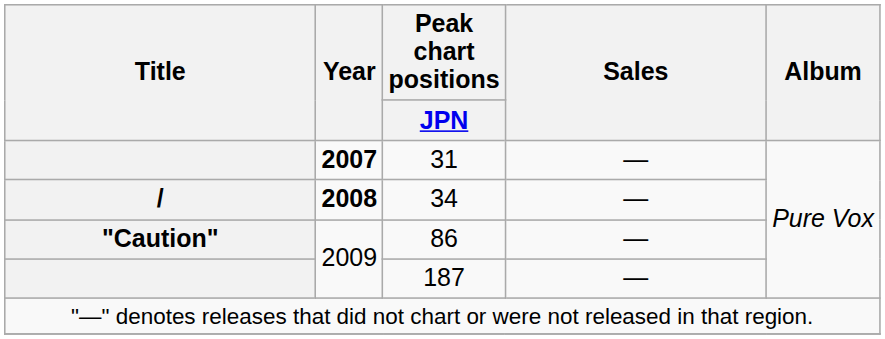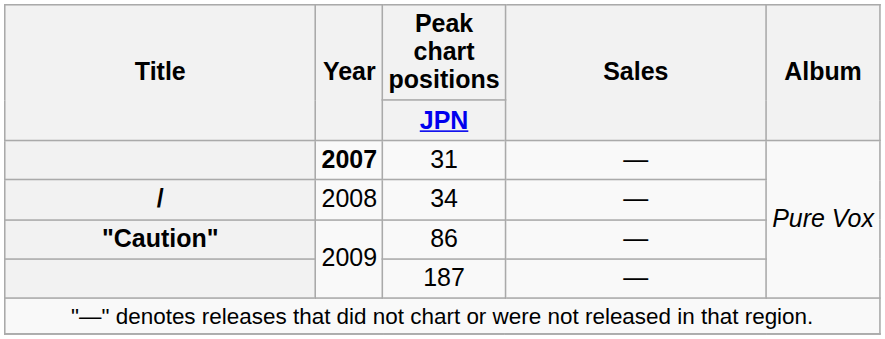(349, 199) bold -> (349, 199) normal
